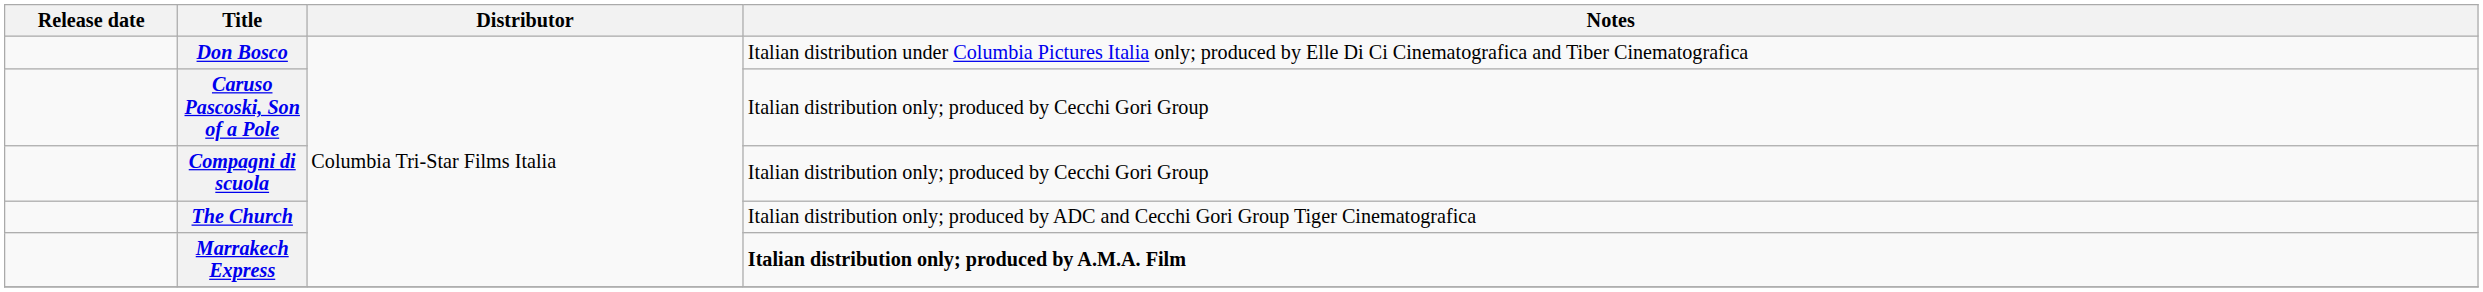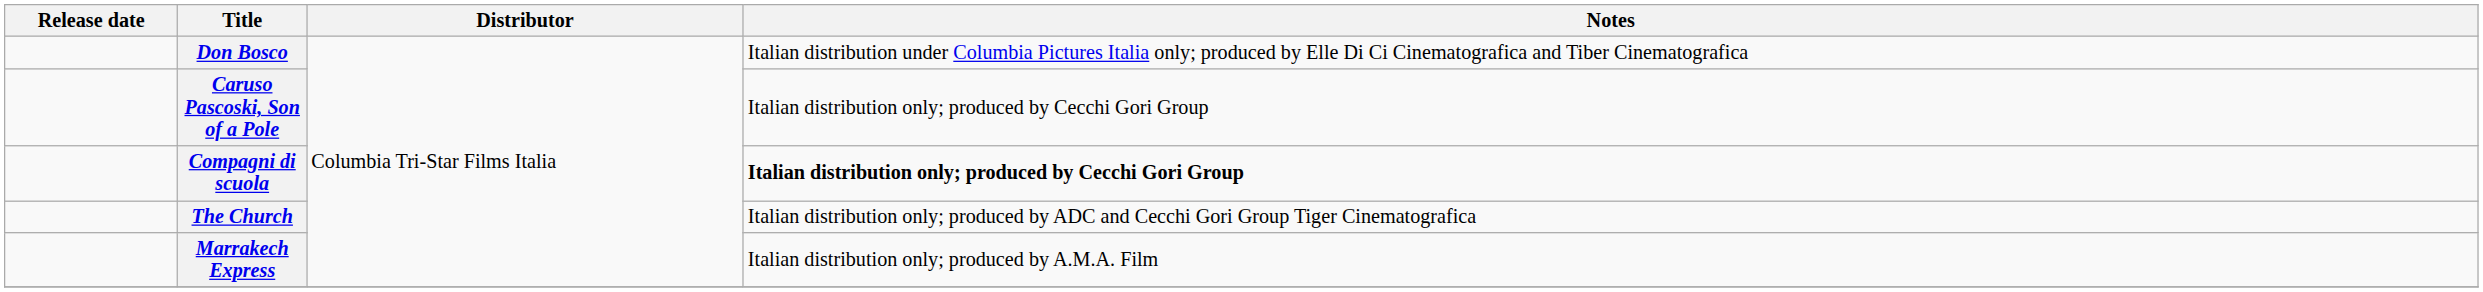(978, 173) normal -> (996, 173) bold
(967, 259) bold -> (953, 259) normal
